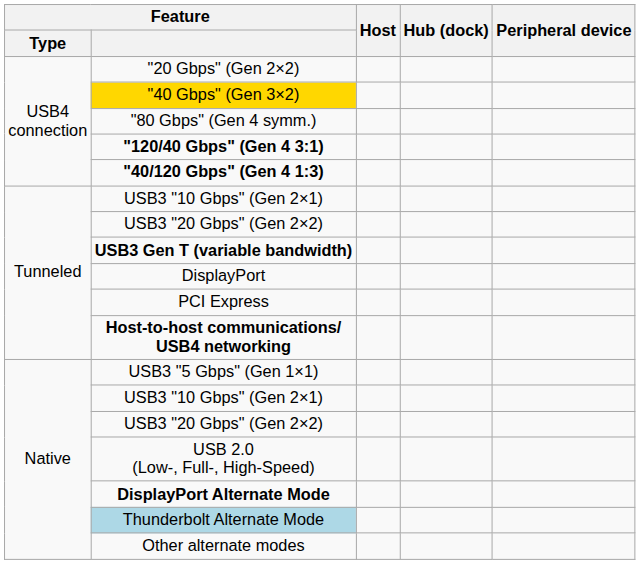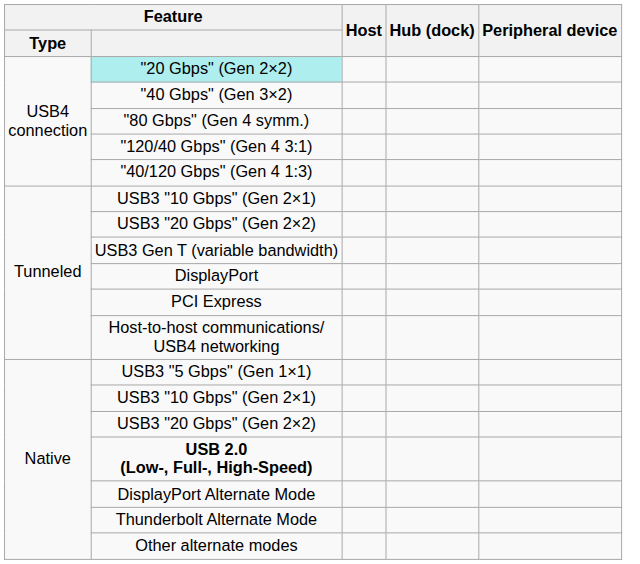(223, 69) no background -> (216, 69) paleturquoise background
(223, 95) gold background -> (216, 95) no background
(223, 146) bold -> (216, 146) normal
(223, 172) bold -> (216, 172) normal
(223, 250) bold -> (216, 250) normal
(223, 337) bold -> (216, 337) normal
(223, 459) normal -> (216, 459) bold
(223, 494) bold -> (216, 494) normal
(223, 520) lightblue background -> (216, 520) no background
